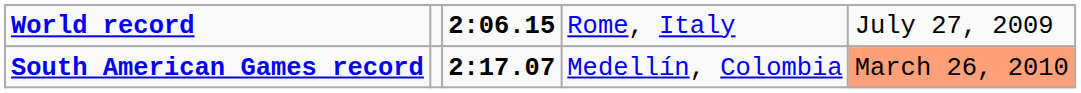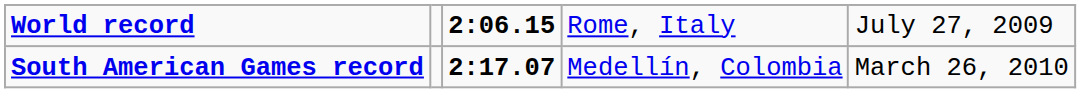(962, 67) lightsalmon background -> (962, 67) no background
